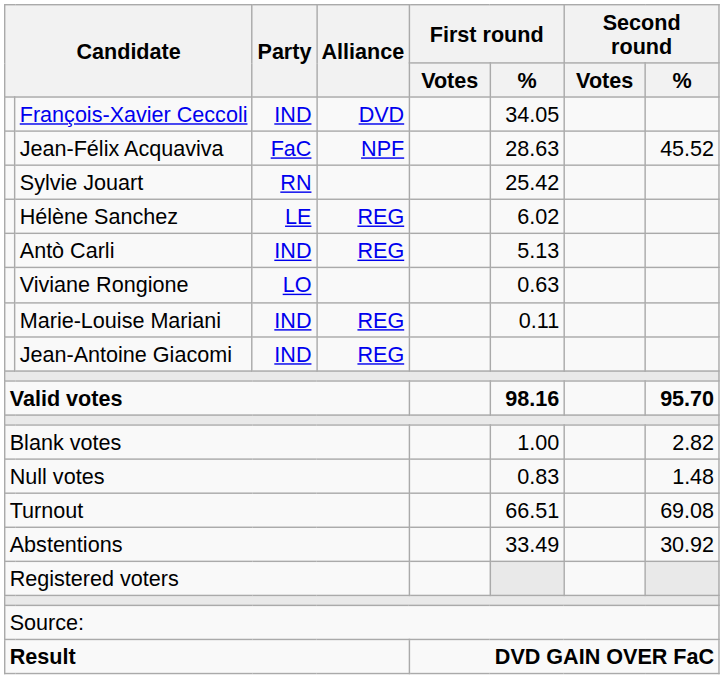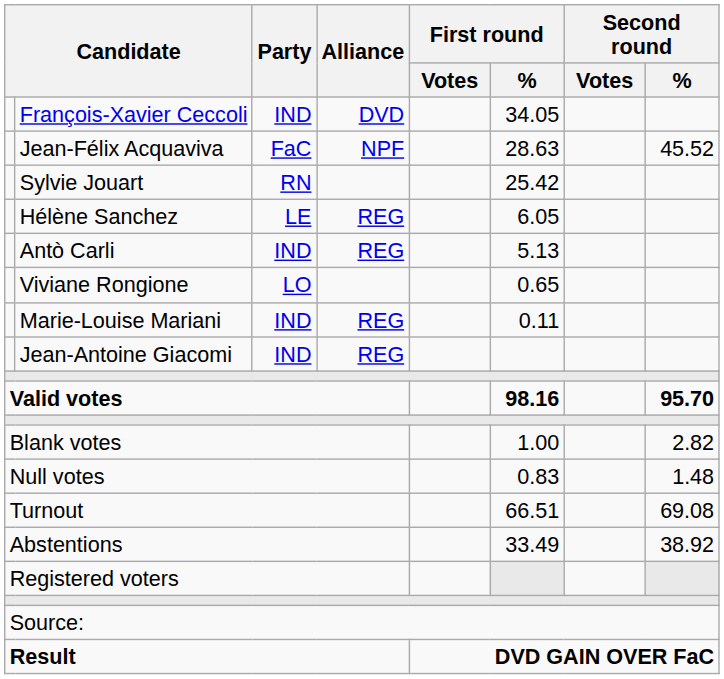(538, 217) 6.02 -> (538, 217) 6.05
(538, 285) 0.63 -> (538, 285) 0.65
(687, 545) 30.92 -> (687, 545) 38.92
